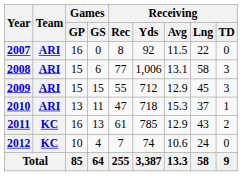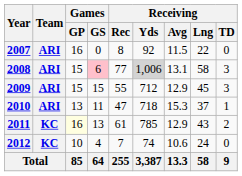(98, 69) no background -> (98, 69) pink background
(149, 69) no background -> (149, 69) lightgrey background
(77, 124) no background -> (77, 124) lightyellow background
